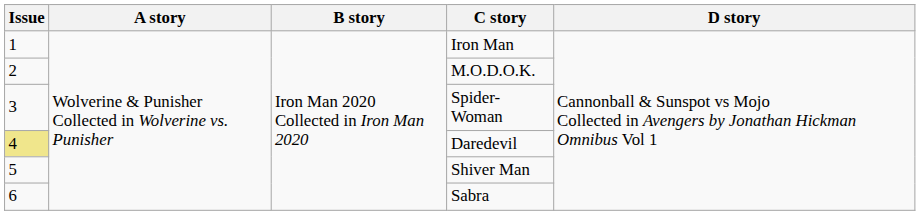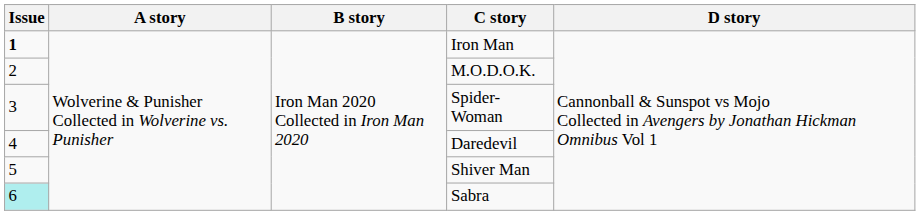(13, 44) normal -> (13, 44) bold
(13, 143) khaki background -> (13, 143) no background
(13, 196) no background -> (13, 196) paleturquoise background
